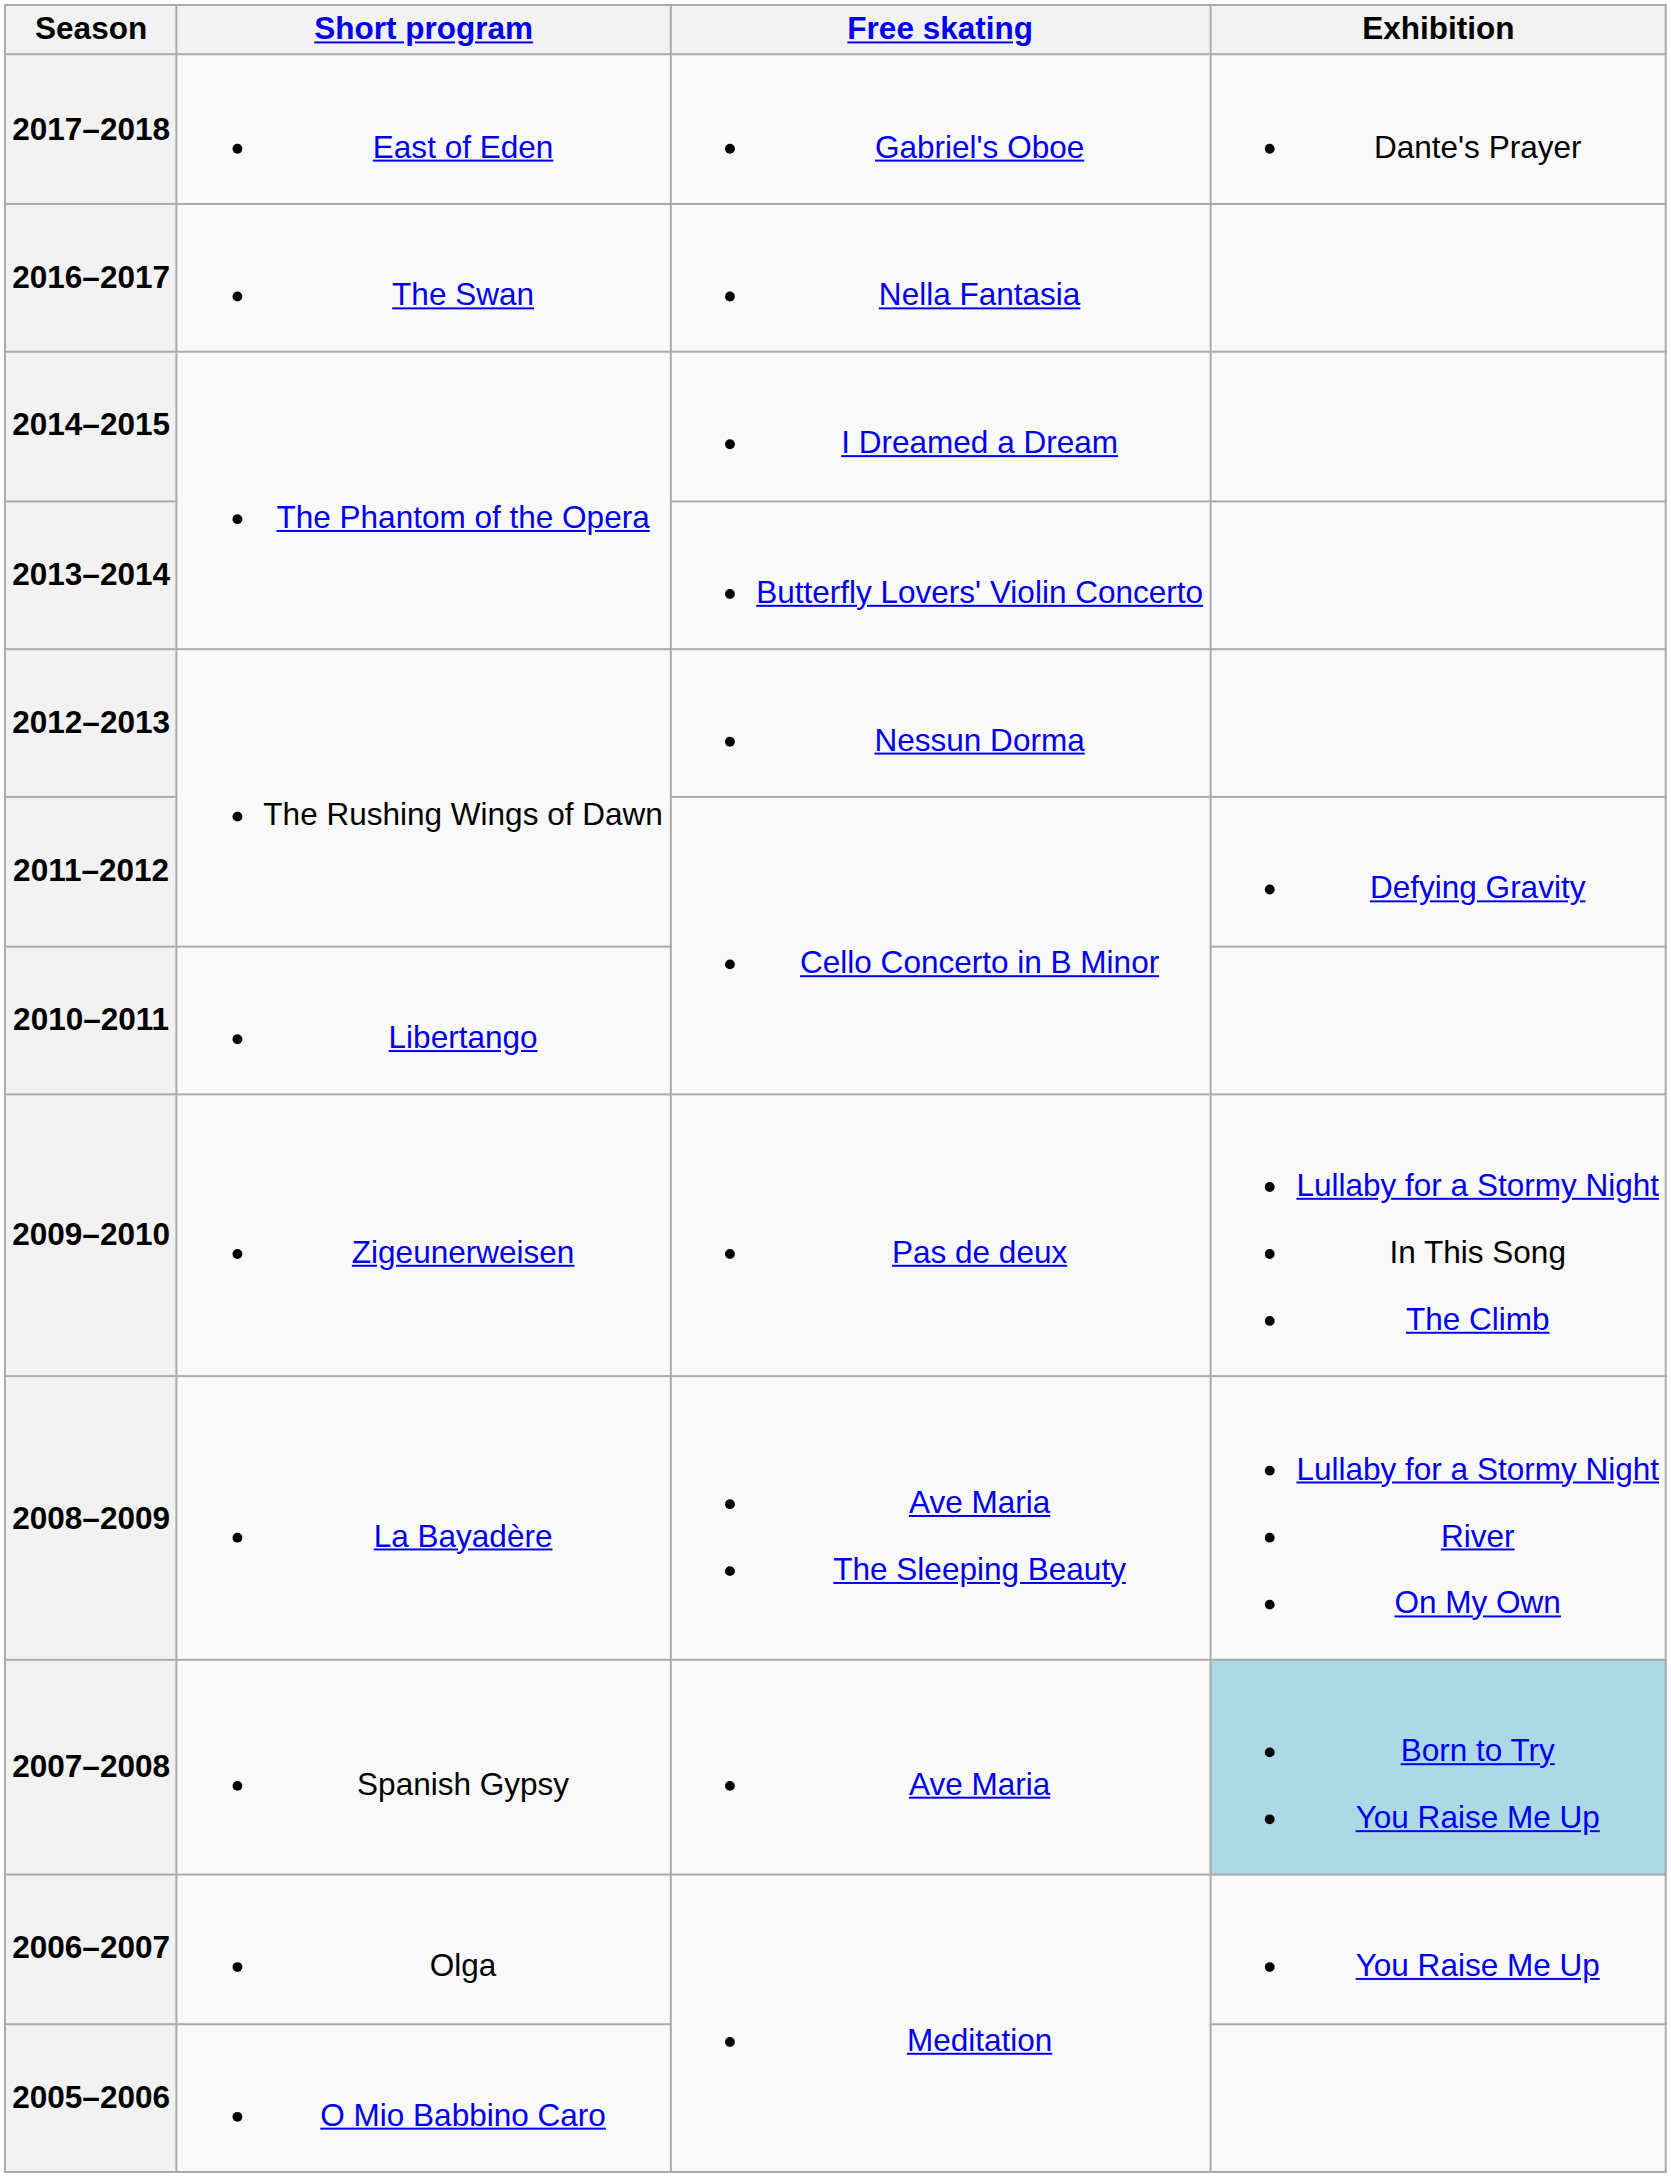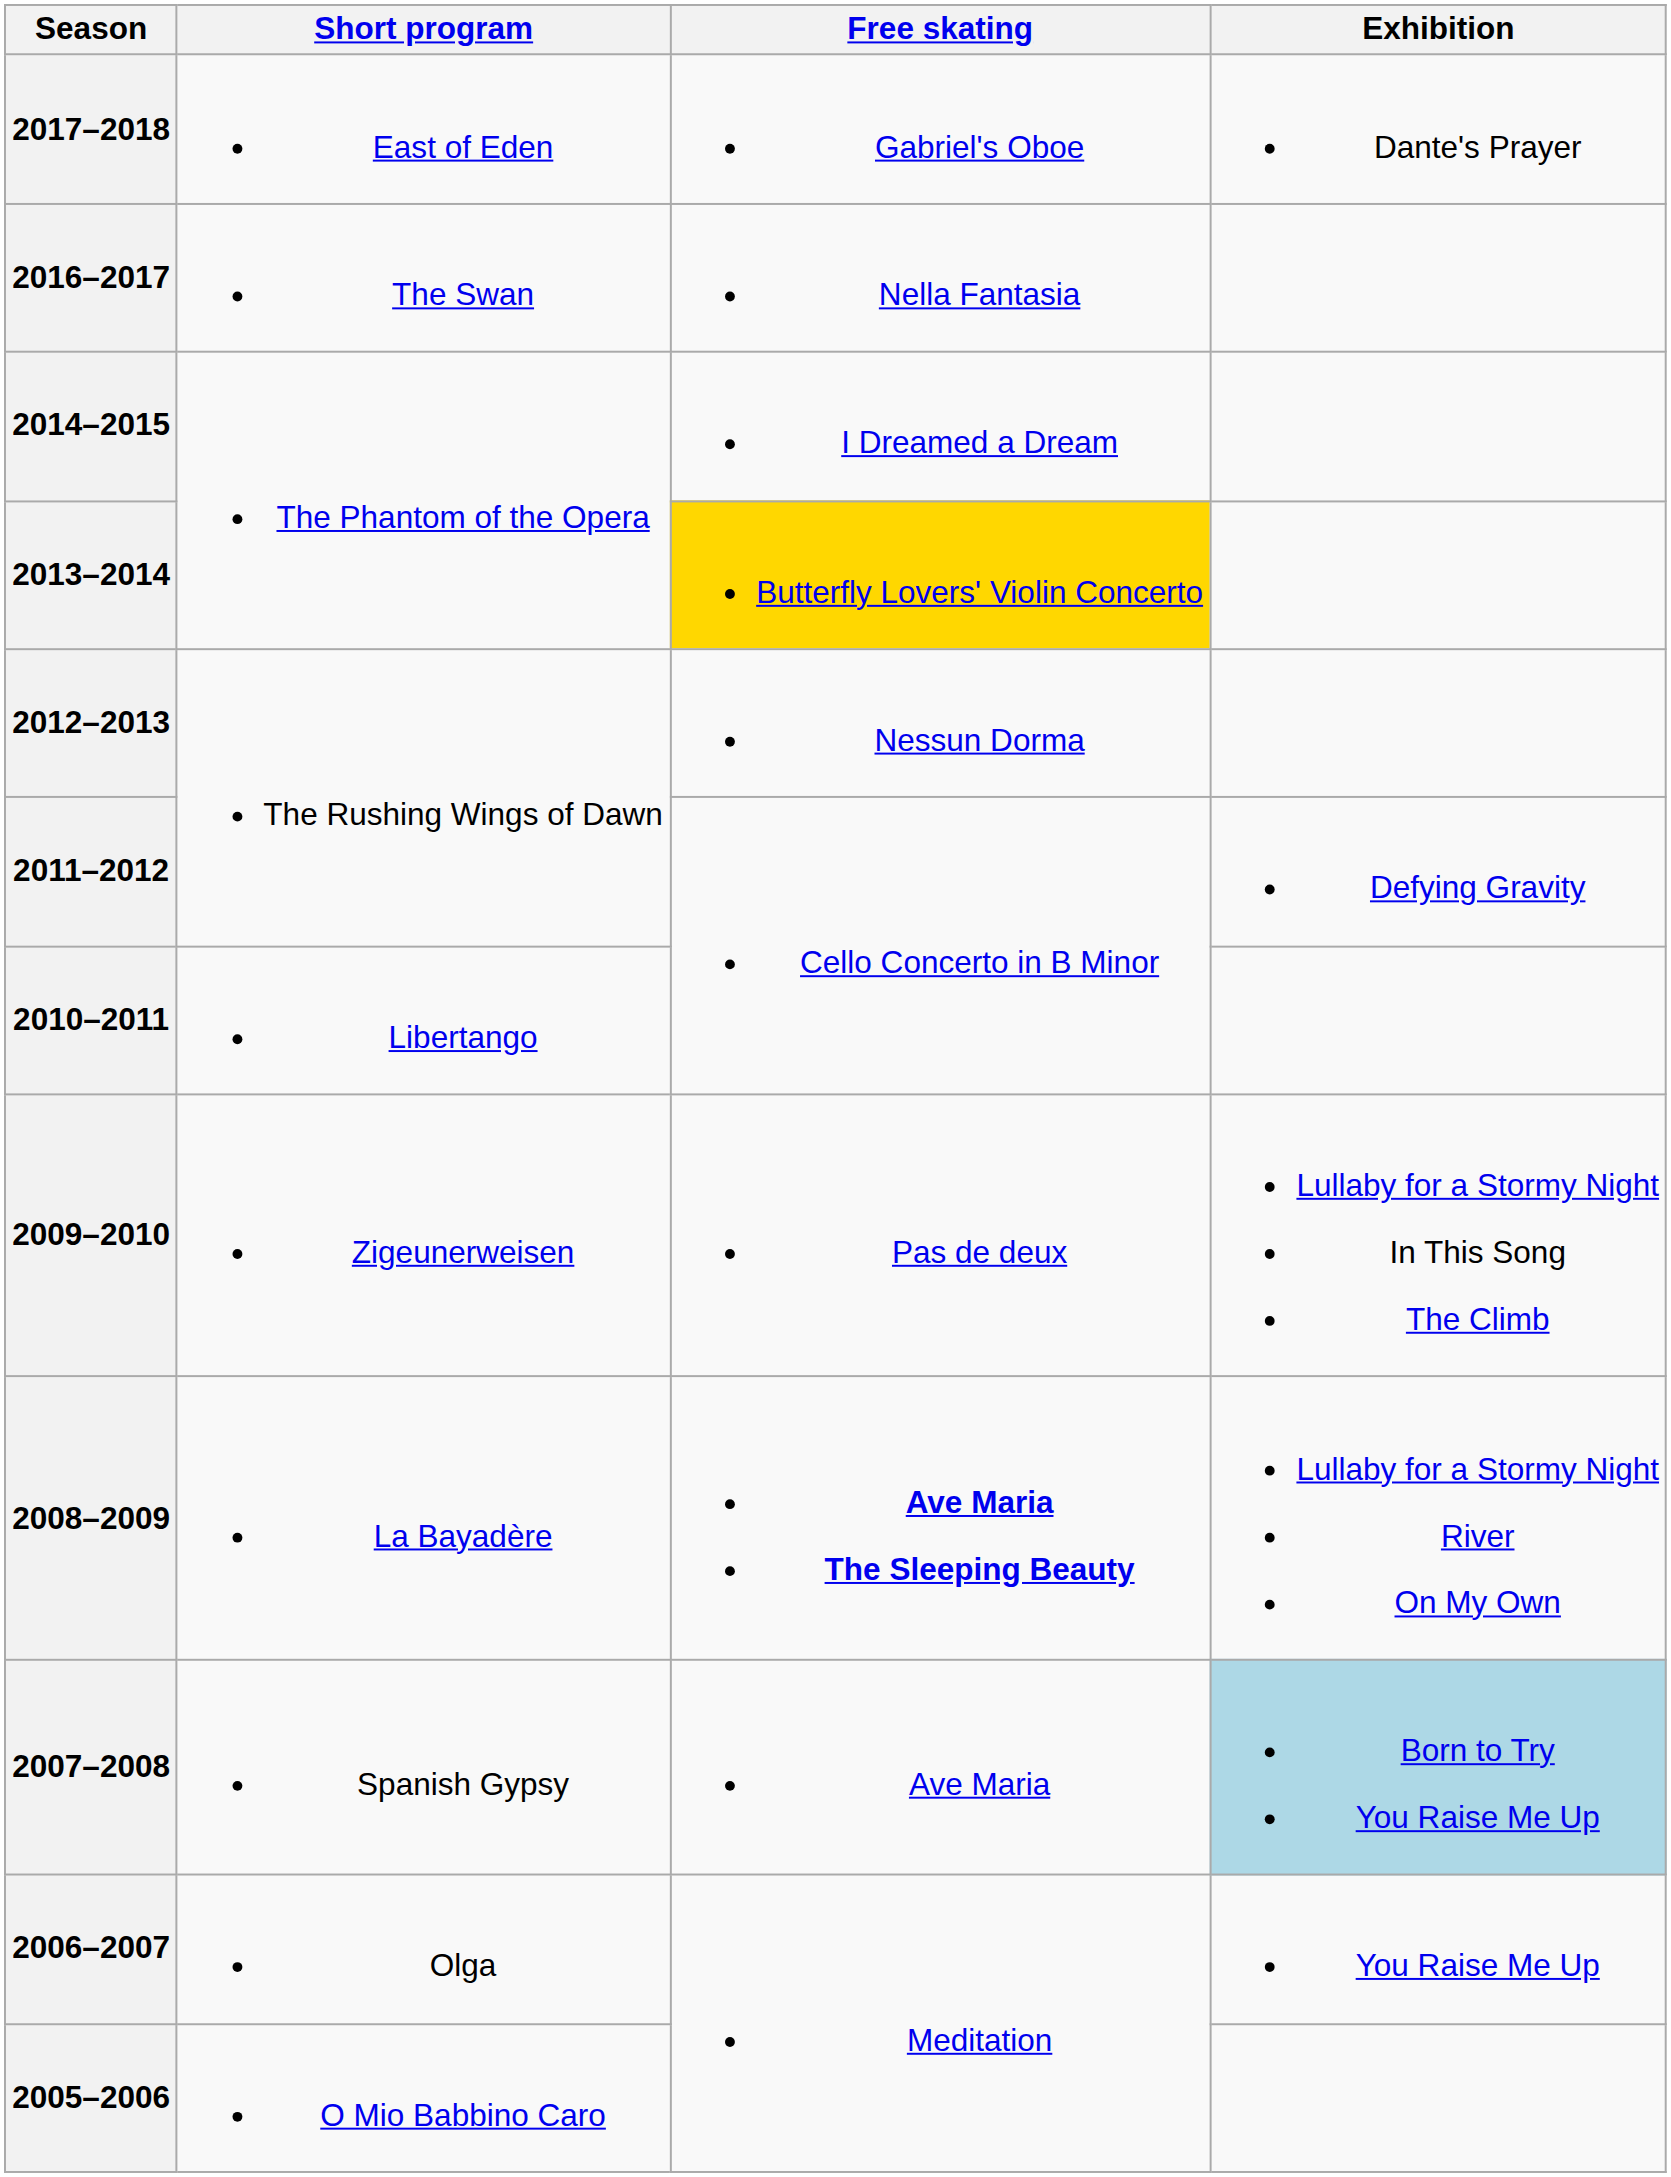(940, 592) no background -> (940, 592) gold background
(940, 1536) normal -> (940, 1536) bold
